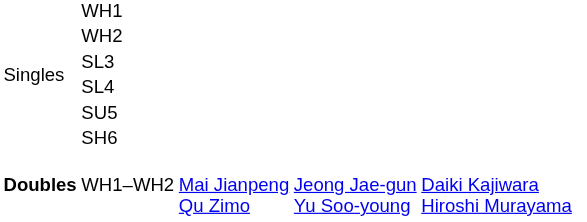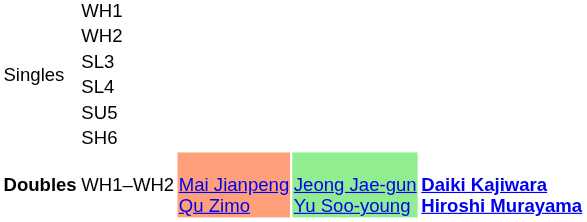(234, 195) no background -> (234, 195) lightsalmon background
(355, 195) no background -> (355, 195) lightgreen background
(497, 195) normal -> (502, 195) bold
